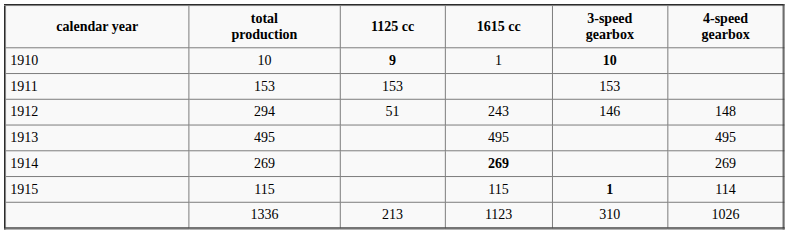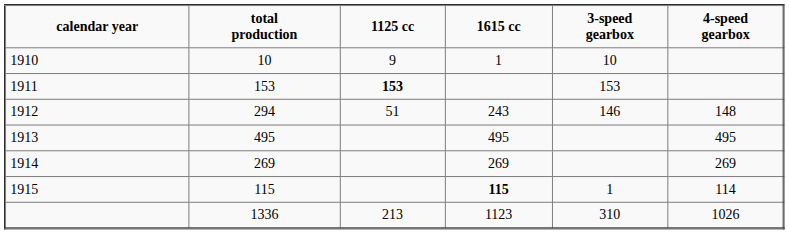(393, 60) bold -> (393, 60) normal
(610, 60) bold -> (610, 60) normal
(393, 85) normal -> (393, 85) bold
(499, 163) bold -> (499, 163) normal
(499, 188) normal -> (499, 188) bold
(610, 188) bold -> (610, 188) normal
